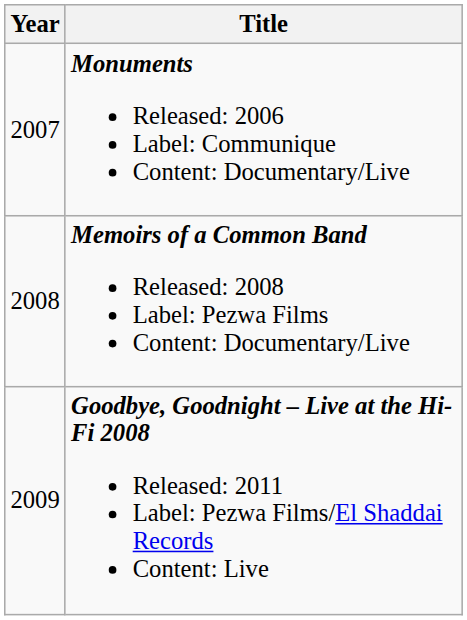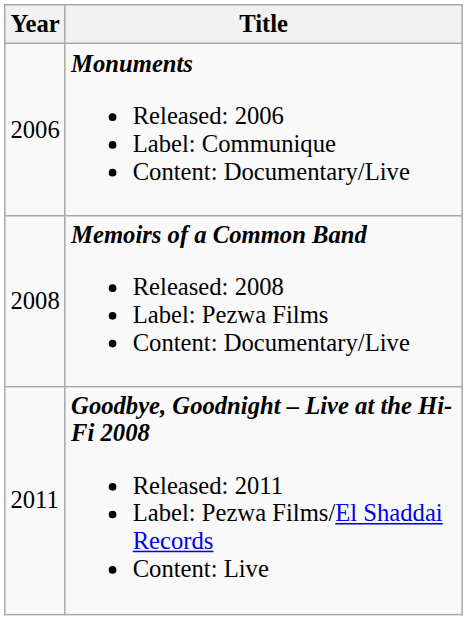(35, 129) 2007 -> (35, 129) 2006
(35, 500) 2009 -> (35, 500) 2011
